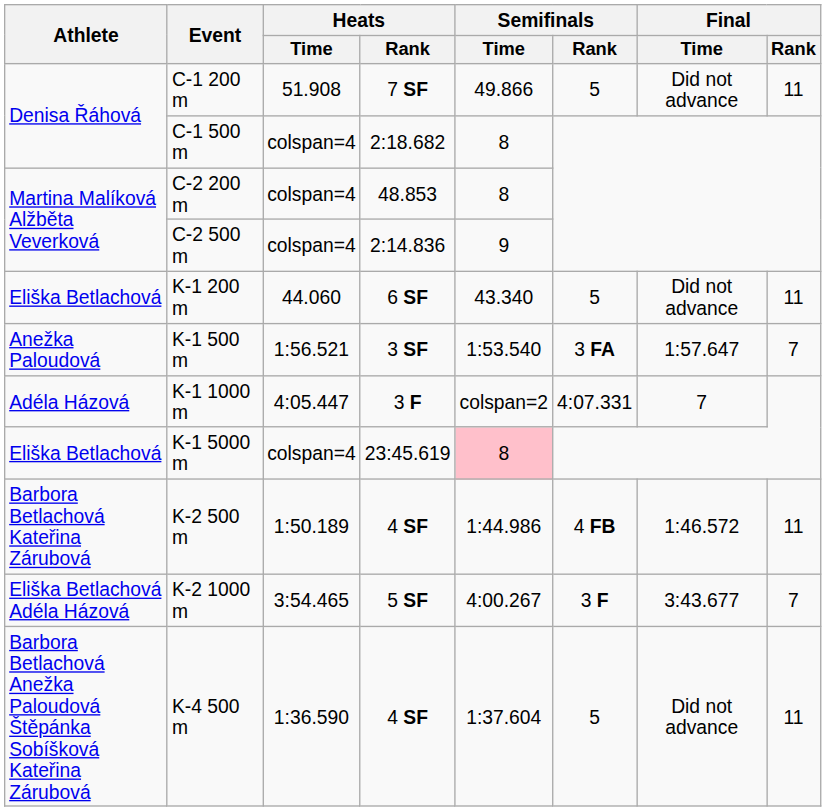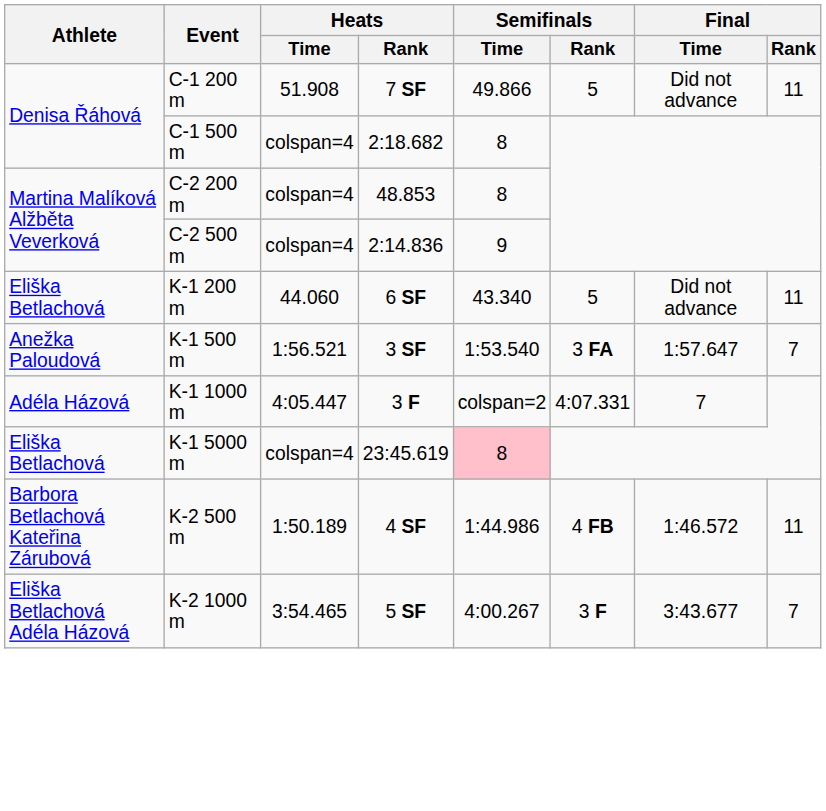- row: (206, 717)
